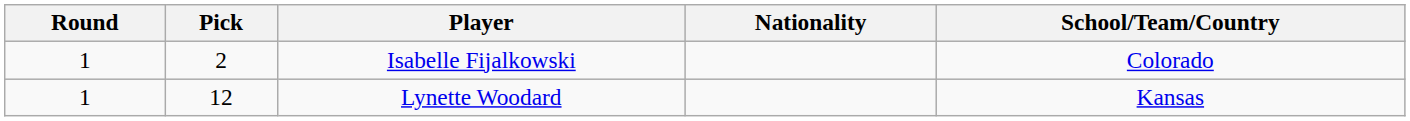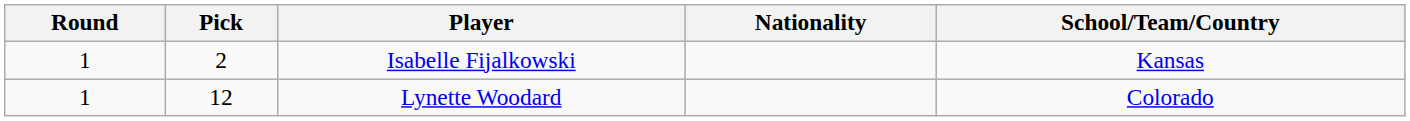(1170, 60) Colorado -> (1170, 60) Kansas
(1170, 97) Kansas -> (1170, 97) Colorado
